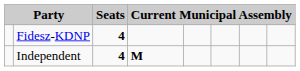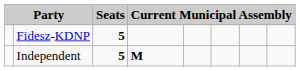(122, 35) 4 -> (122, 35) 5
(122, 55) 4 -> (122, 55) 5
